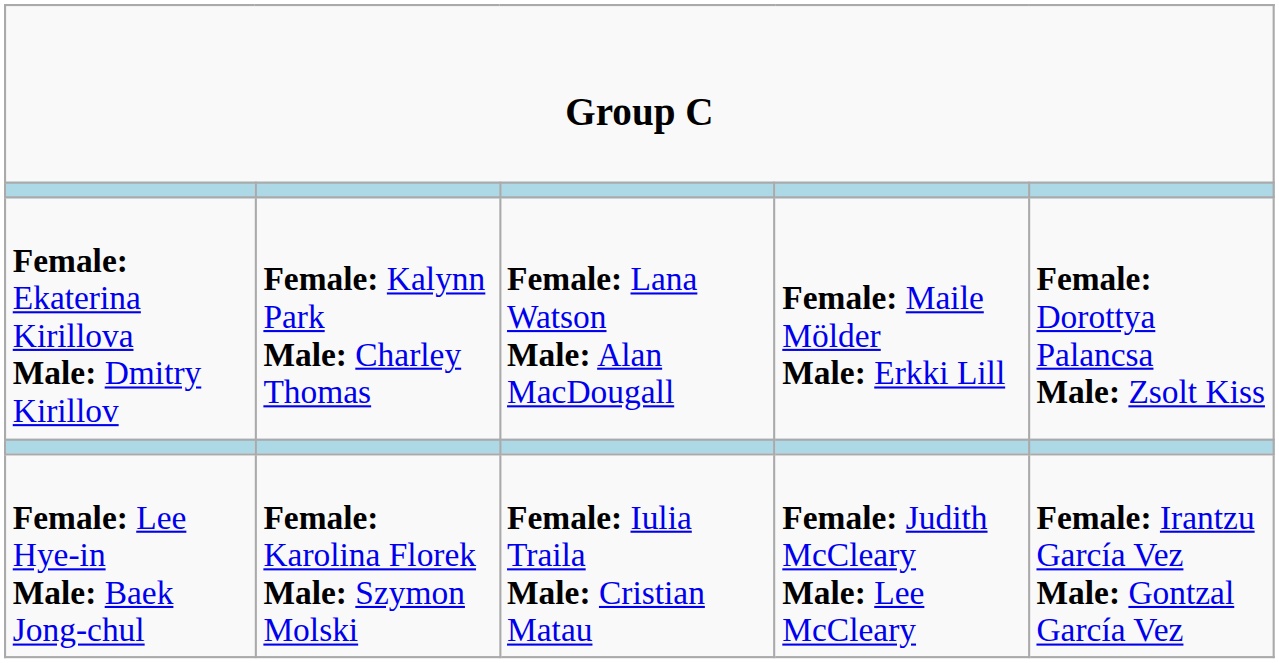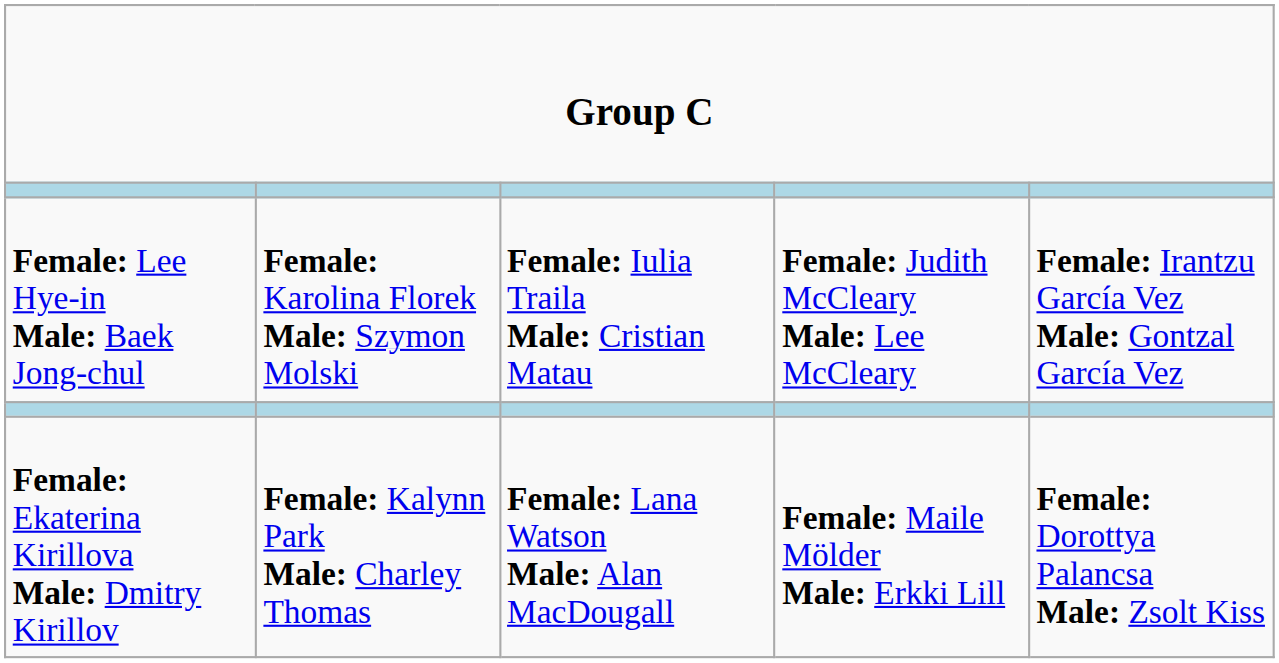rows swapped: (107, 336) <-> (100, 574)
